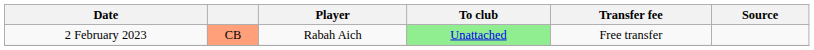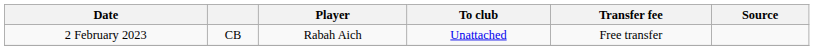(233, 34) lightsalmon background -> (233, 34) no background
(478, 34) lightgreen background -> (478, 34) no background
